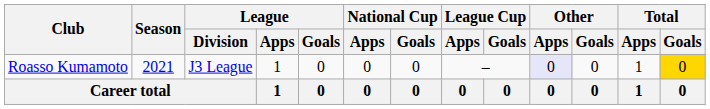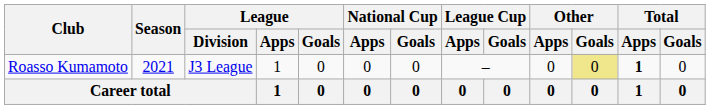(551, 66) lavender background -> (551, 66) no background
(595, 66) no background -> (595, 66) khaki background
(639, 66) normal -> (639, 66) bold
(682, 66) gold background -> (682, 66) no background
